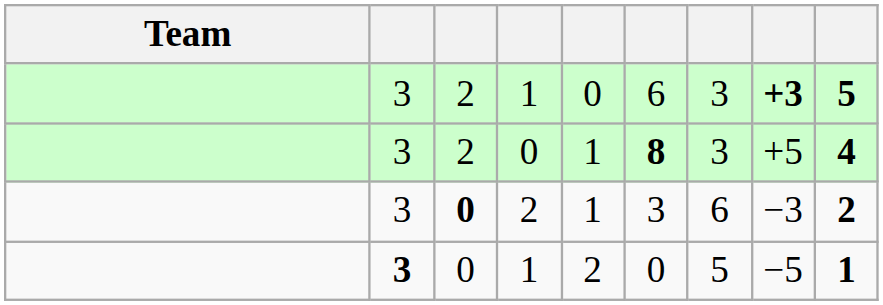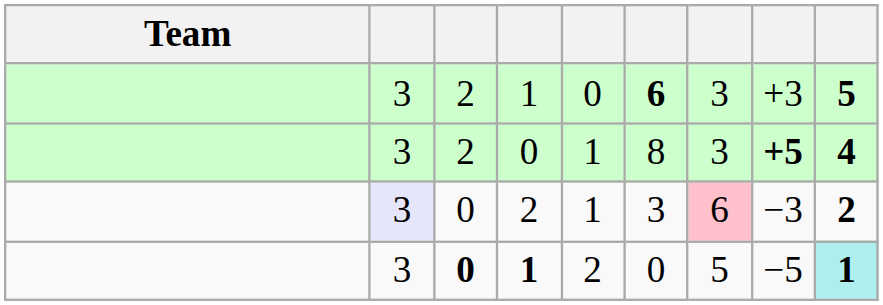(656, 92) normal -> (656, 92) bold
(783, 92) bold -> (783, 92) normal
(656, 151) bold -> (656, 151) normal
(783, 151) normal -> (783, 151) bold
(402, 210) no background -> (402, 210) lavender background
(466, 210) bold -> (466, 210) normal
(720, 210) no background -> (720, 210) pink background
(402, 269) bold -> (402, 269) normal
(466, 269) normal -> (466, 269) bold
(529, 269) normal -> (529, 269) bold
(847, 269) no background -> (847, 269) paleturquoise background
